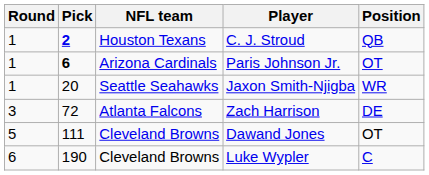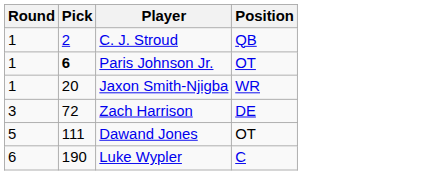- column: (159, 16)
(66, 39) bold -> (66, 39) normal
